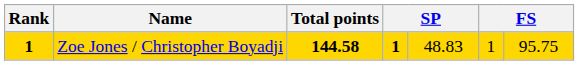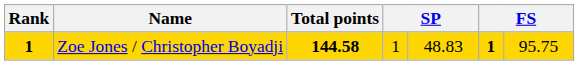(396, 45) bold -> (396, 45) normal
(491, 45) normal -> (491, 45) bold
